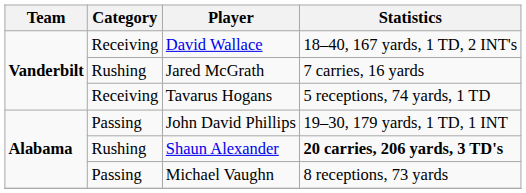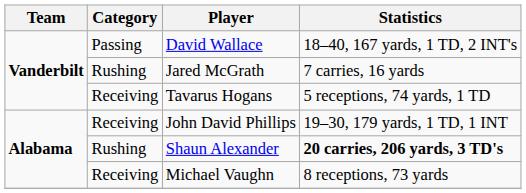(125, 44) Receiving -> (117, 44) Passing
(117, 122) Passing -> (125, 122) Receiving
(117, 174) Passing -> (125, 174) Receiving
